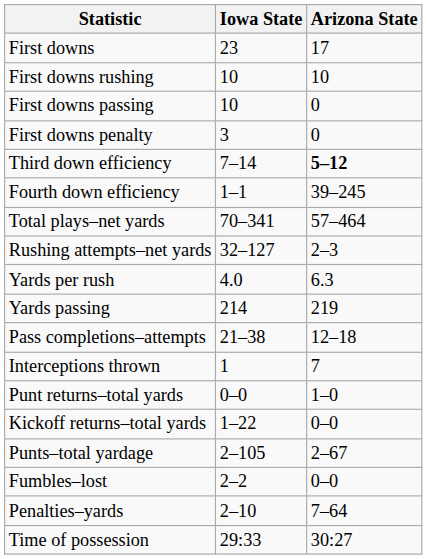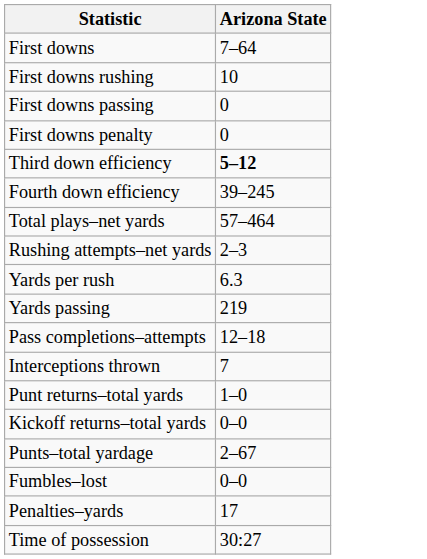- column: (261, 18)
(320, 47) 17 -> (238, 47) 7–64
(329, 510) 7–64 -> (229, 510) 17
